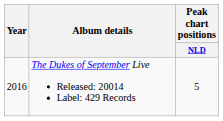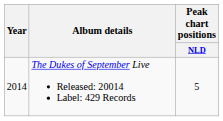(17, 86) 2016 -> (17, 86) 2014
